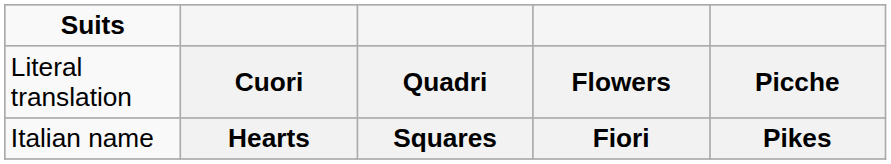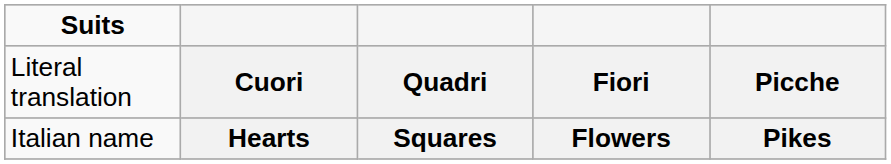(621, 81) Flowers -> (621, 81) Fiori
(621, 138) Fiori -> (621, 138) Flowers
